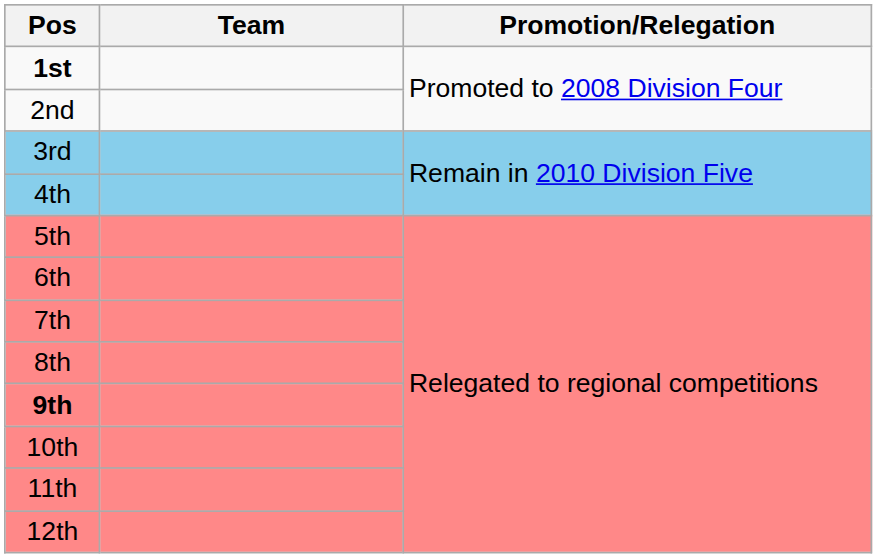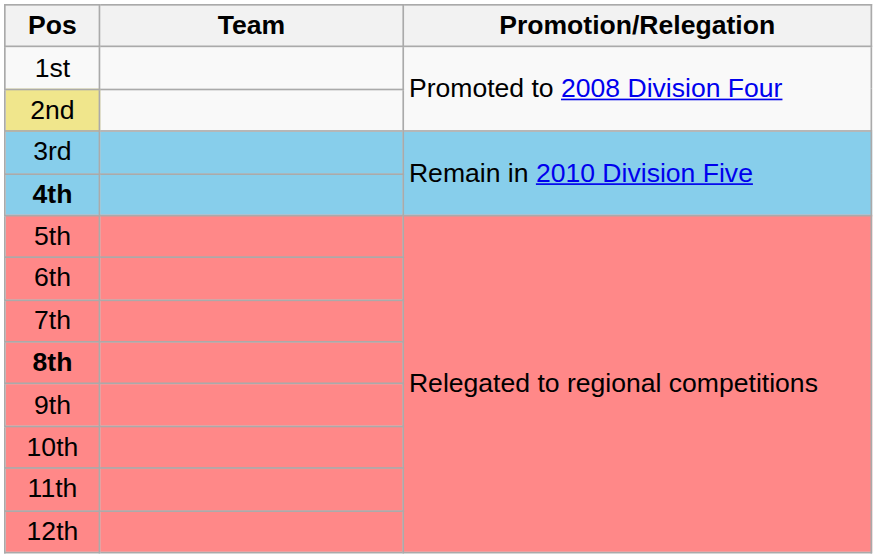(52, 67) bold -> (52, 67) normal
(52, 109) no background -> (52, 109) khaki background
(52, 194) normal -> (52, 194) bold
(52, 362) normal -> (52, 362) bold
(52, 404) bold -> (52, 404) normal
